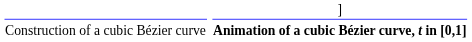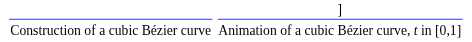(340, 30) bold -> (340, 30) normal
